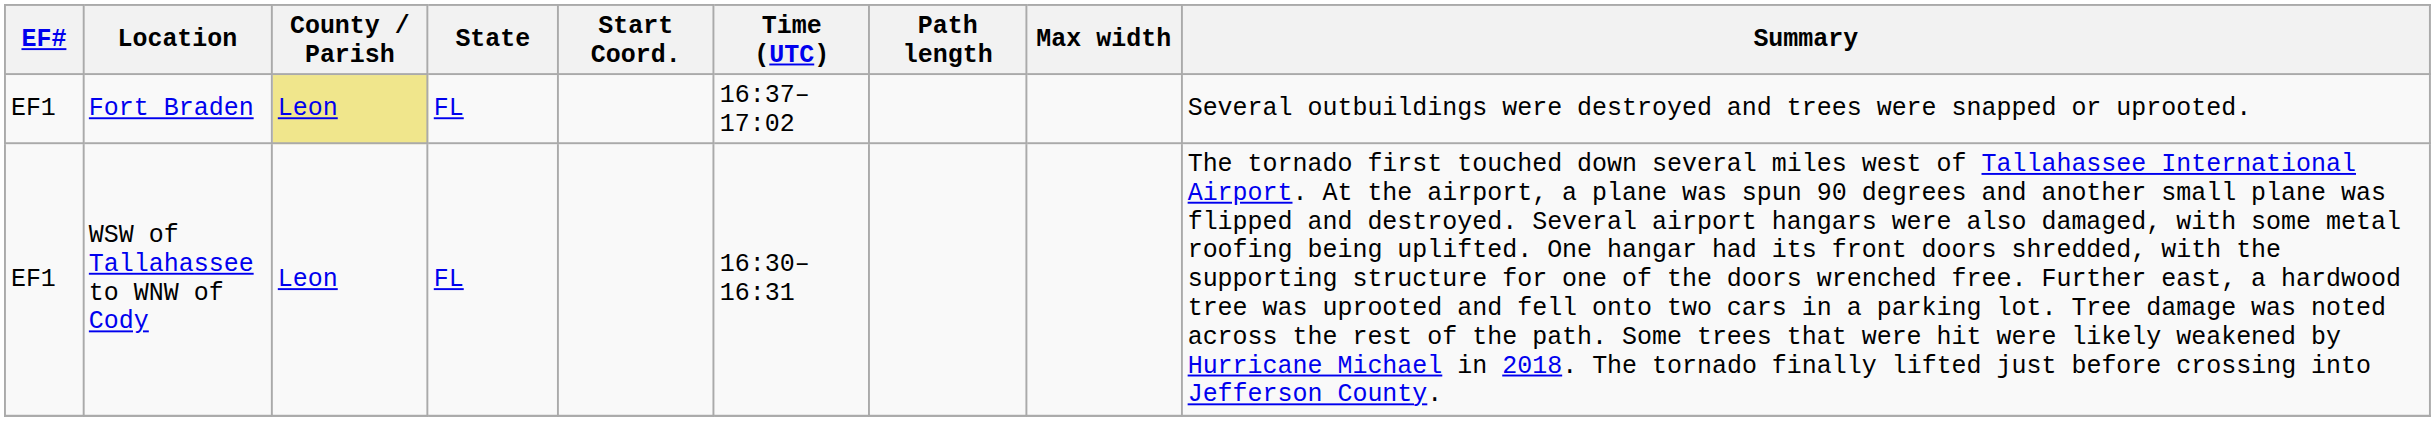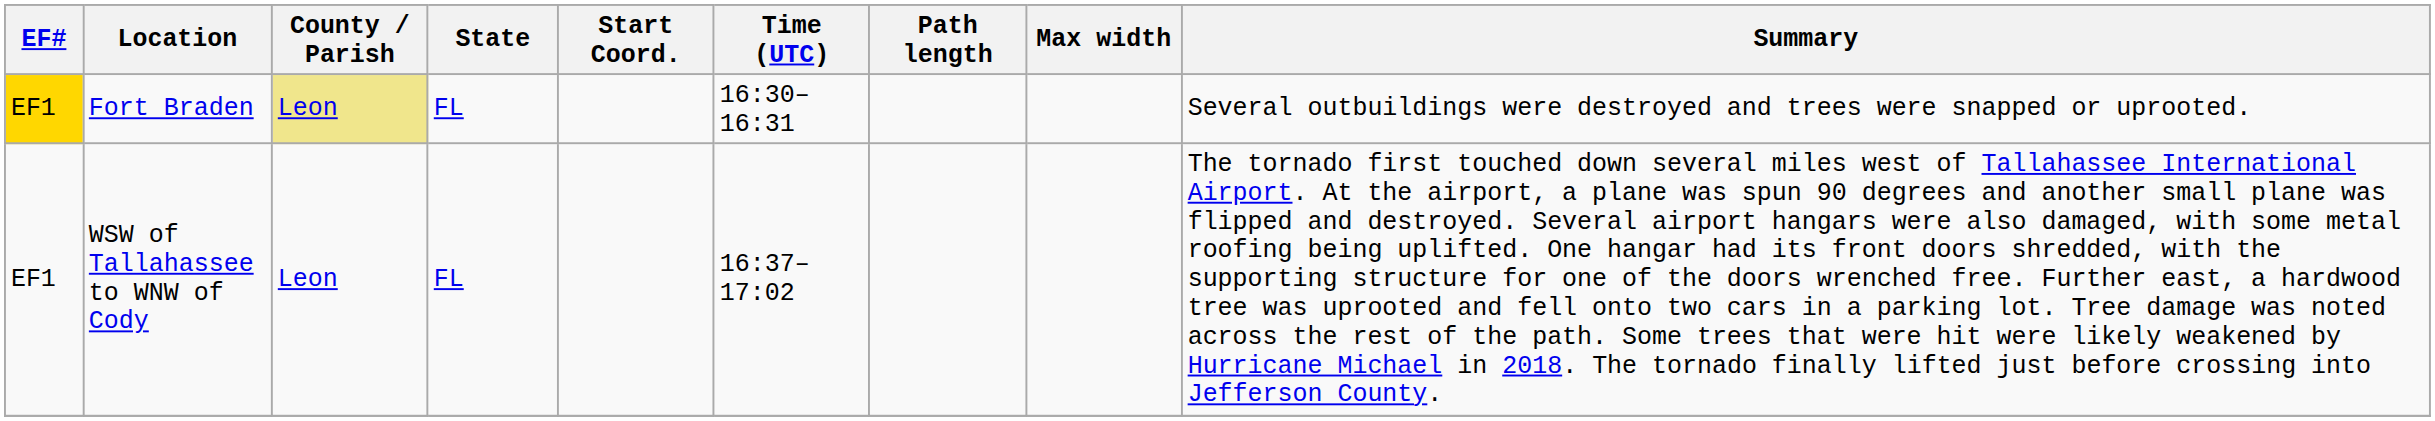(33, 109) no background -> (33, 109) gold background
(765, 109) 16:37–17:02 -> (765, 109) 16:30–16:31
(765, 279) 16:30–16:31 -> (765, 279) 16:37–17:02
